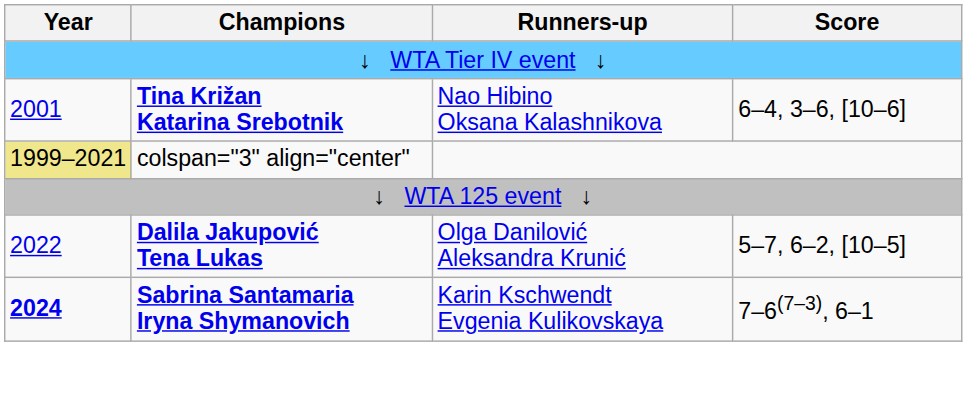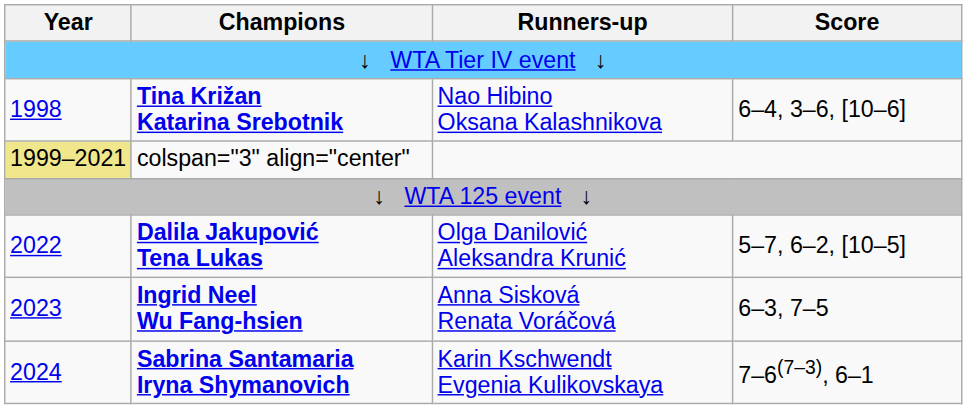(36, 109) 2001 -> (36, 109) 1998
+ row: (220, 308)
(36, 308) bold -> (36, 371) normal
